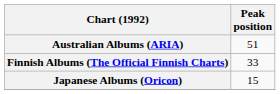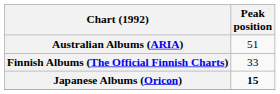(253, 80) normal -> (253, 80) bold
